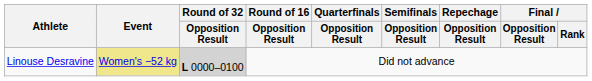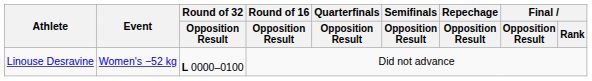(138, 62) khaki background -> (138, 62) no background
(213, 68) lightgrey background -> (213, 68) no background
